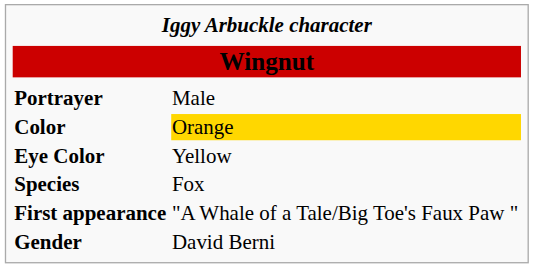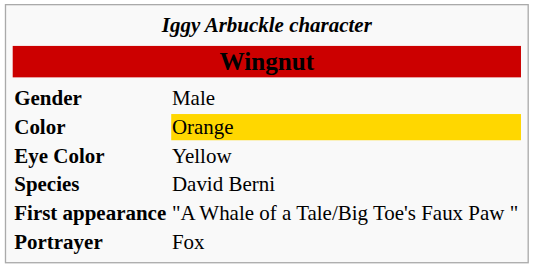(58, 98) Portrayer -> (48, 98) Gender
(188, 184) Fox -> (223, 184) David Berni
(48, 242) Gender -> (58, 242) Portrayer
(223, 242) David Berni -> (188, 242) Fox
